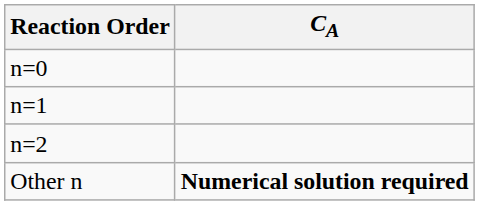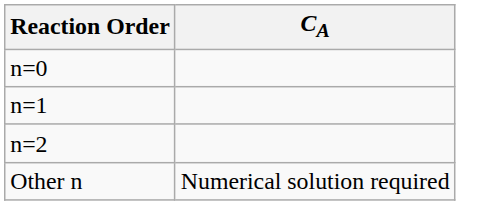(325, 180) bold -> (315, 180) normal
